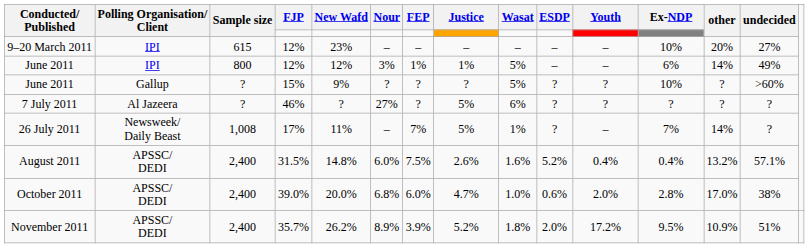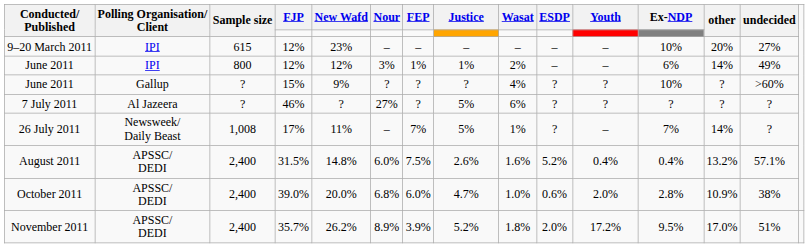(518, 65) 5% -> (518, 65) 2%
(518, 84) 5% -> (518, 84) 4%
(722, 194) 17.0% -> (722, 194) 10.9%
(722, 227) 10.9% -> (722, 227) 17.0%
